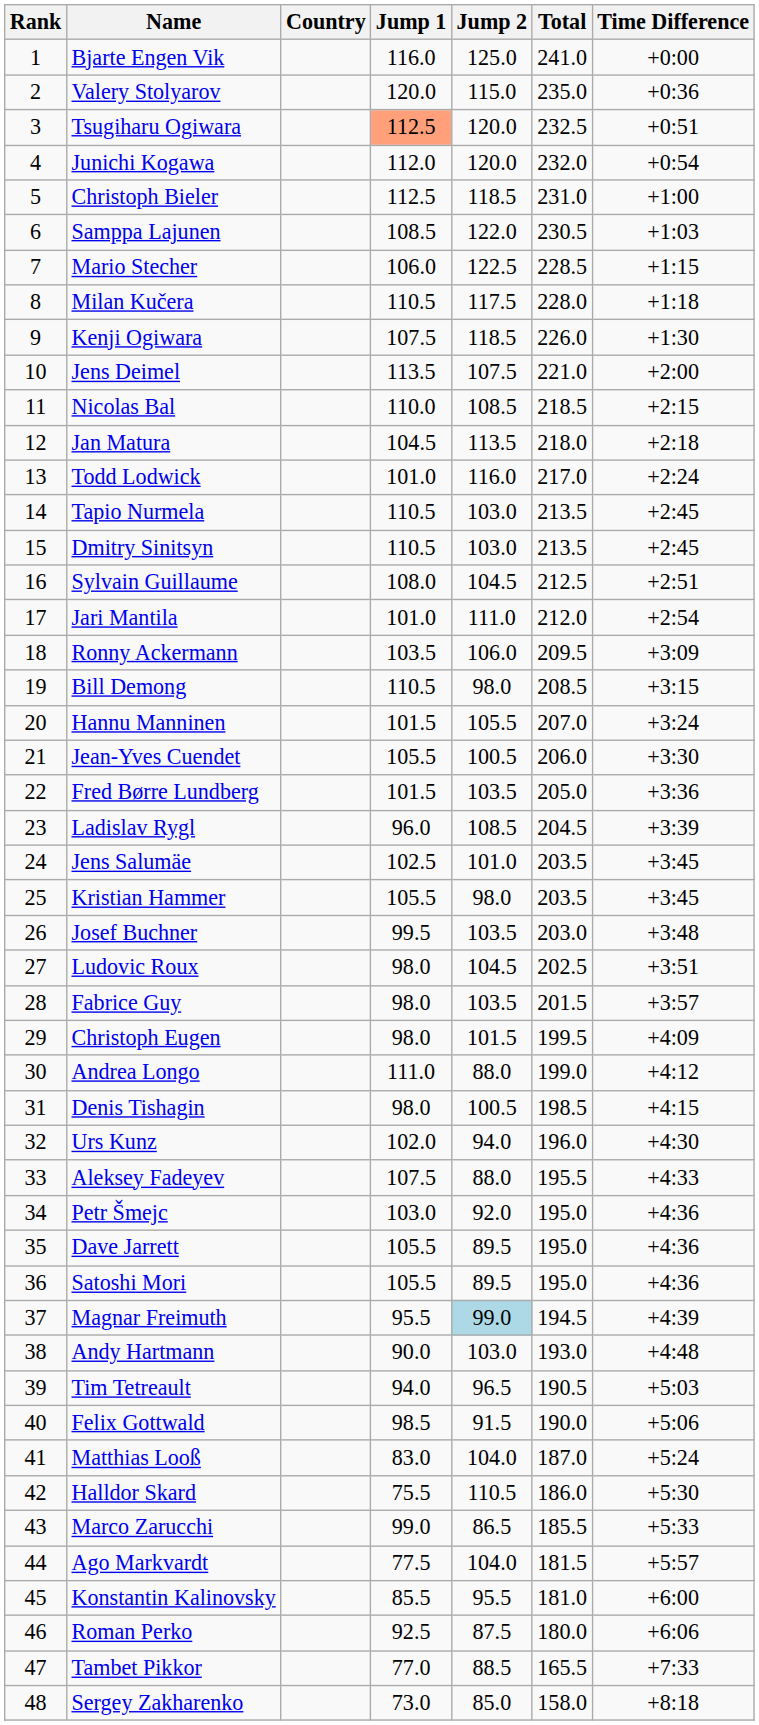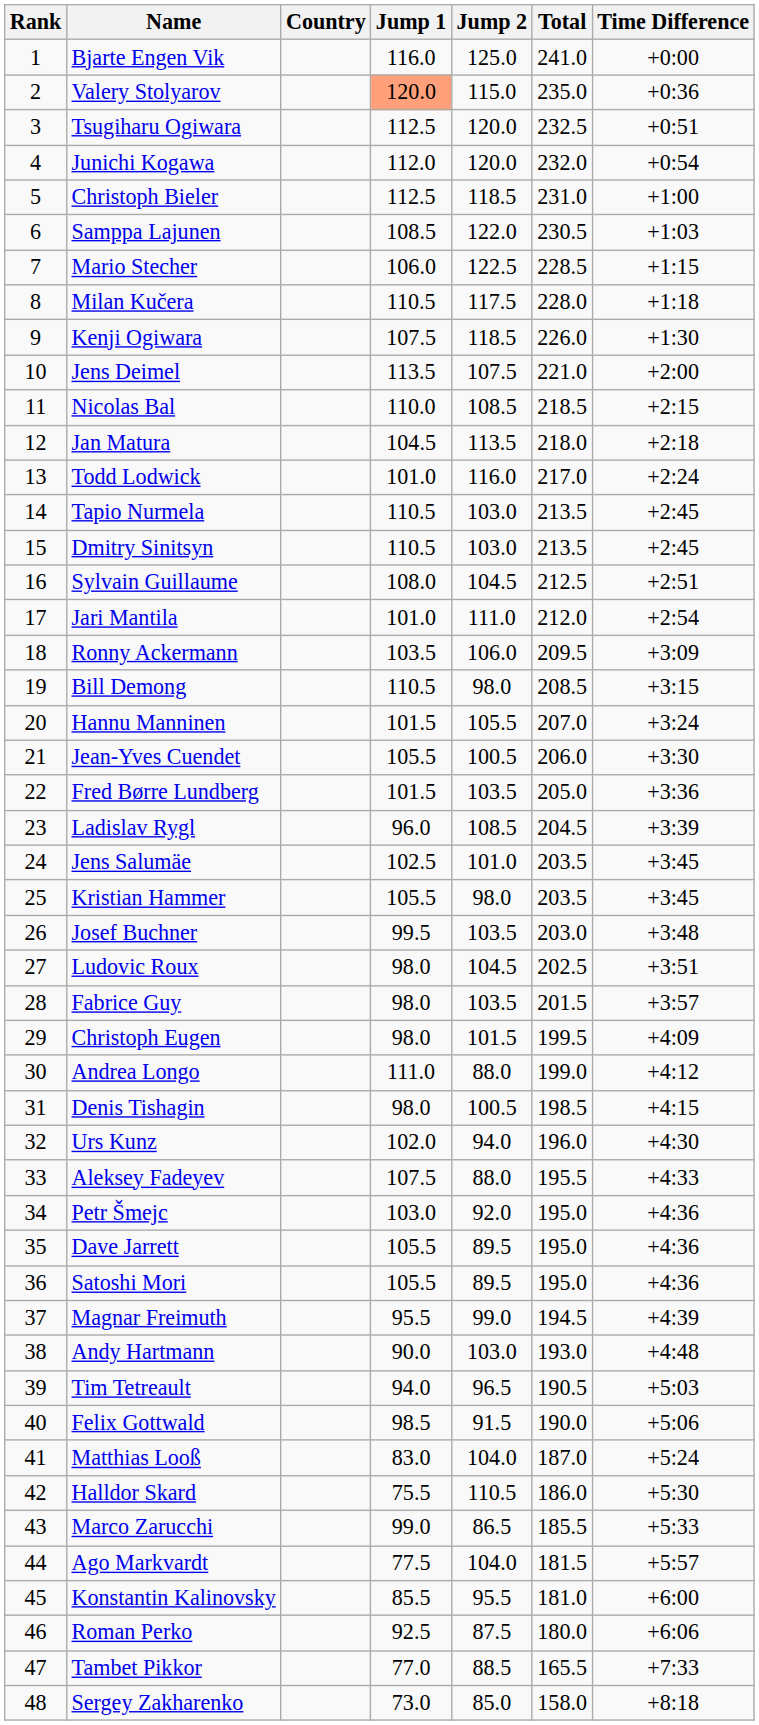(411, 92) no background -> (411, 92) lightsalmon background
(411, 127) lightsalmon background -> (411, 127) no background
(492, 1317) lightblue background -> (492, 1317) no background
